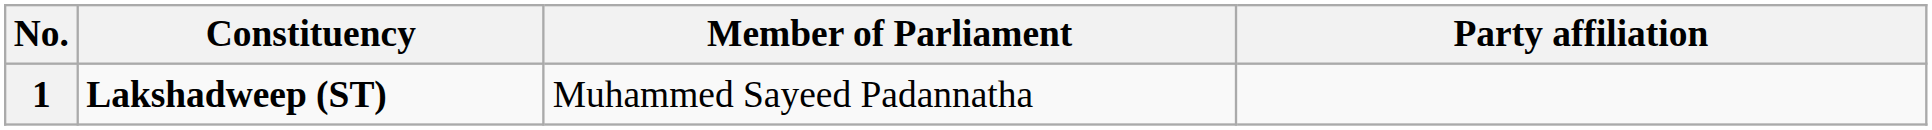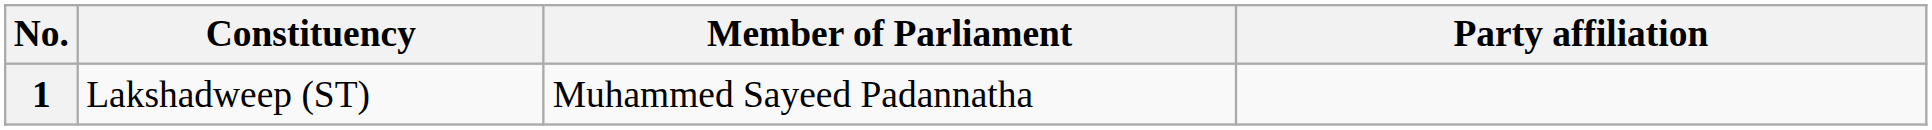(237, 93) bold -> (228, 93) normal
